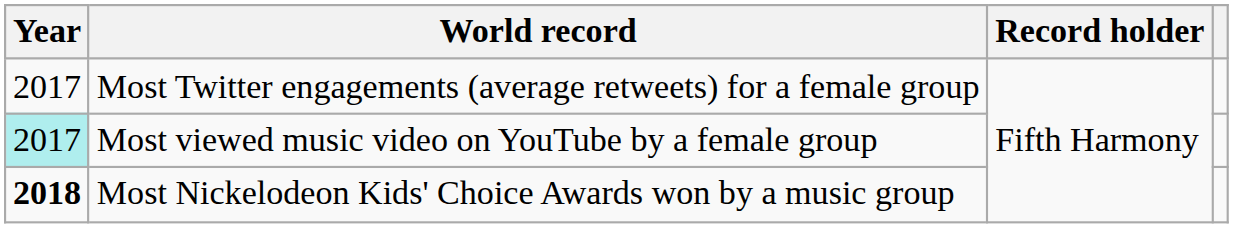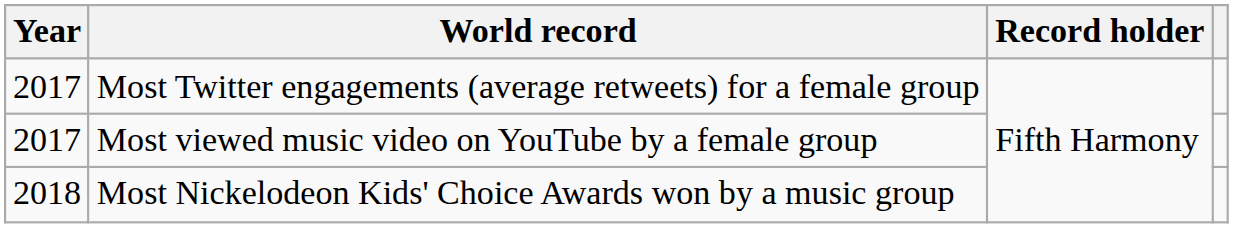(47, 139) paleturquoise background -> (47, 139) no background
(47, 193) bold -> (47, 193) normal
